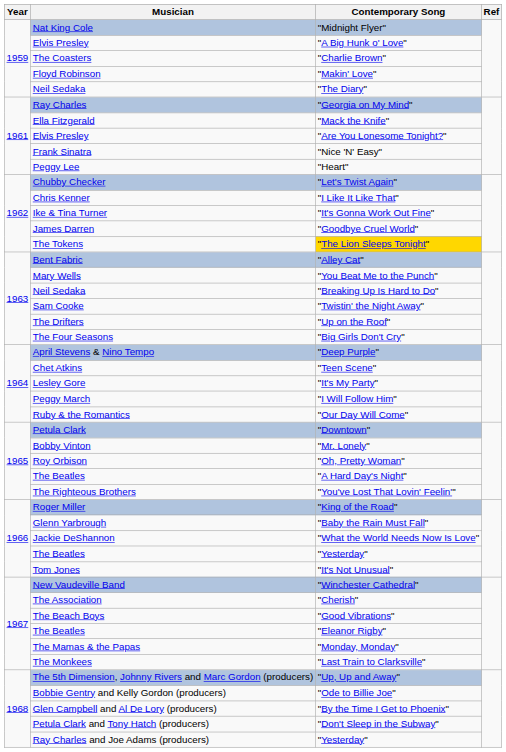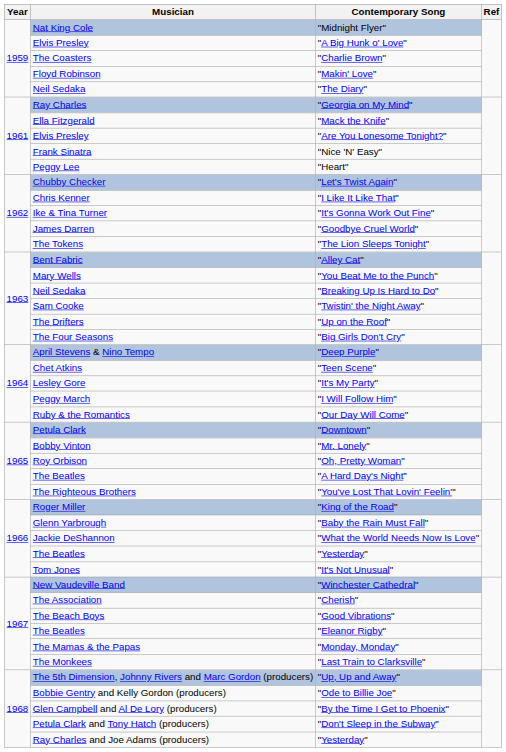(373, 244) gold background -> (373, 244) no background
